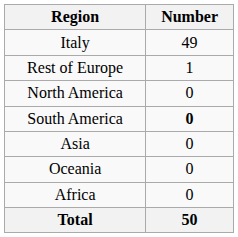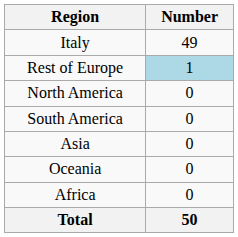(190, 67) no background -> (190, 67) lightblue background
(190, 118) bold -> (190, 118) normal
